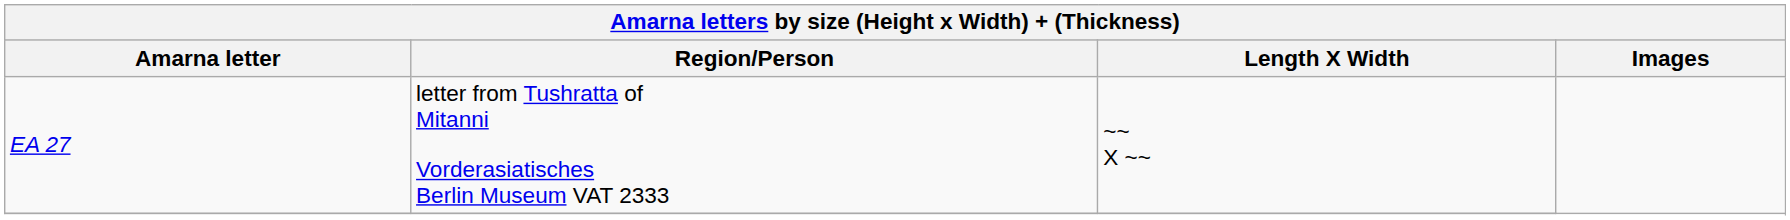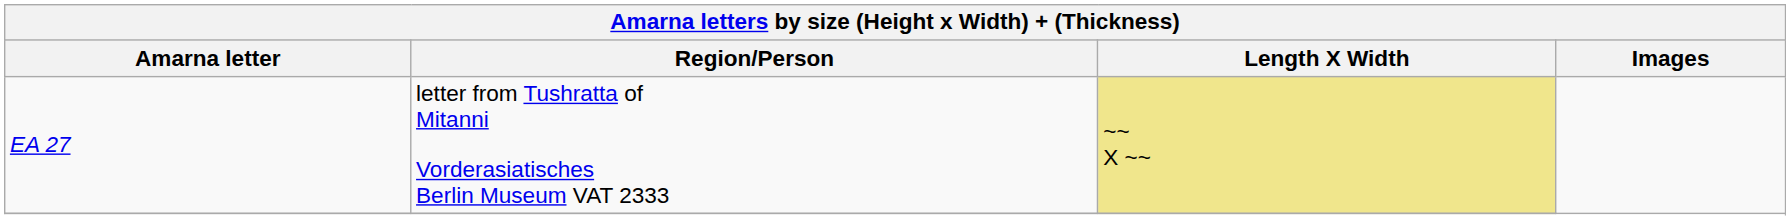(1127, 144) no background -> (1127, 144) khaki background
